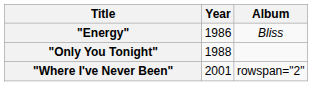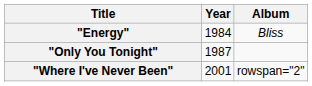(218, 33) 1986 -> (218, 33) 1984
(218, 52) 1988 -> (218, 52) 1987
